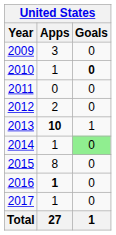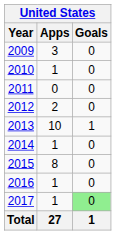(91, 70) bold -> (91, 70) normal
(55, 126) bold -> (55, 126) normal
(91, 145) lightgreen background -> (91, 145) no background
(55, 182) bold -> (55, 182) normal
(91, 201) no background -> (91, 201) lightgreen background
